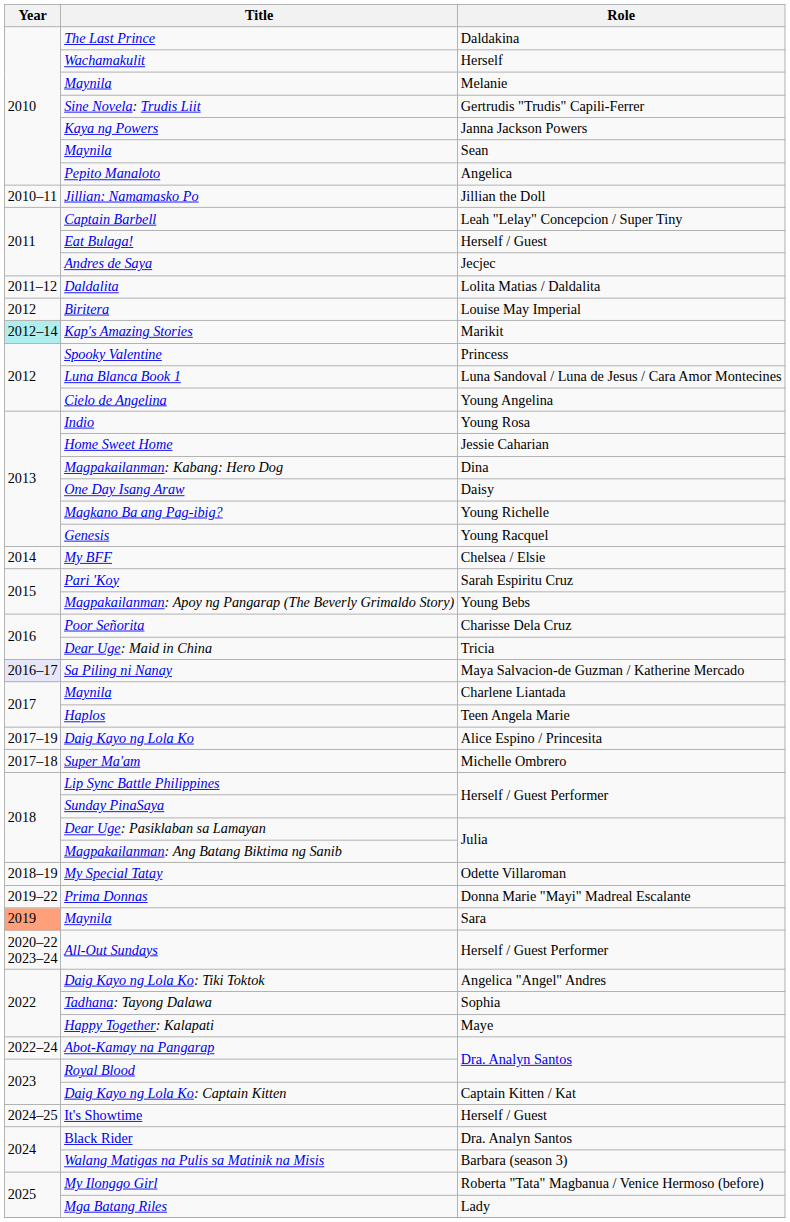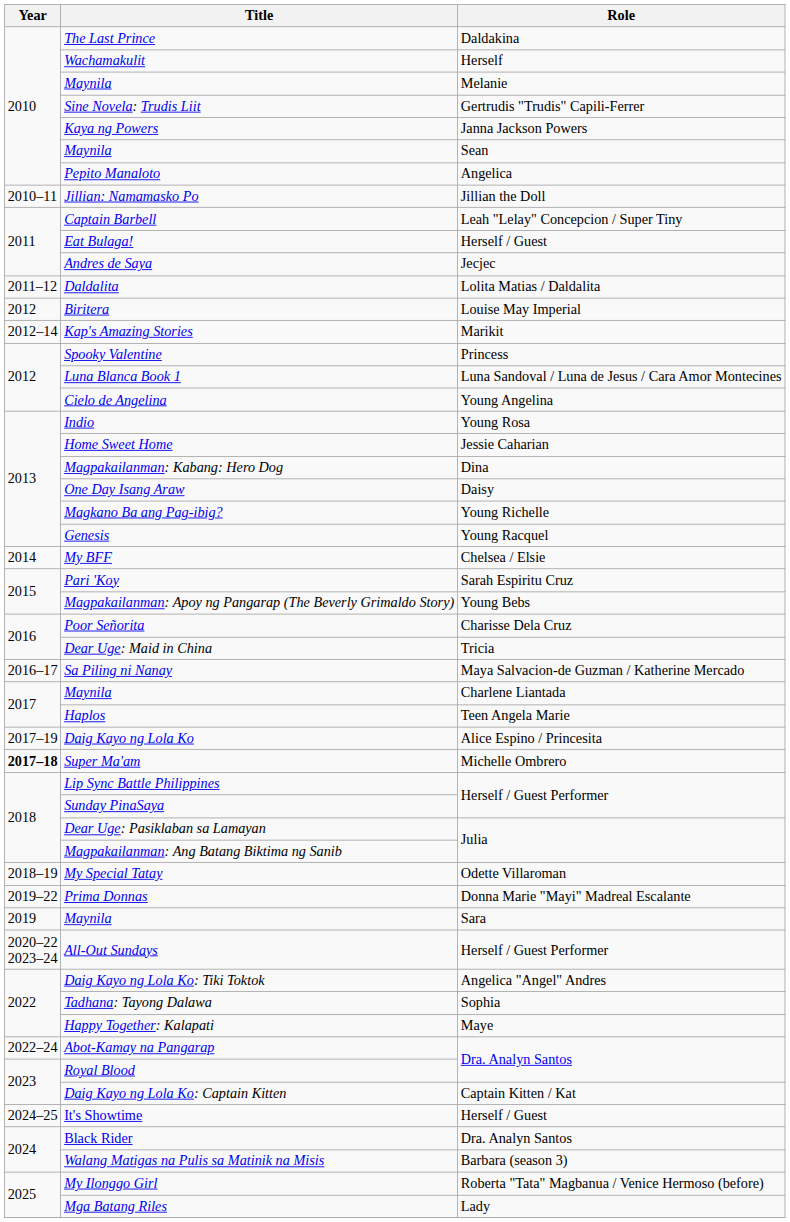(33, 331) paleturquoise background -> (33, 331) no background
(33, 670) lavender background -> (33, 670) no background
(33, 761) normal -> (33, 761) bold
(22, 919) lightsalmon background -> (22, 919) no background
